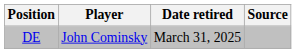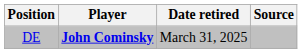(104, 37) normal -> (107, 37) bold
